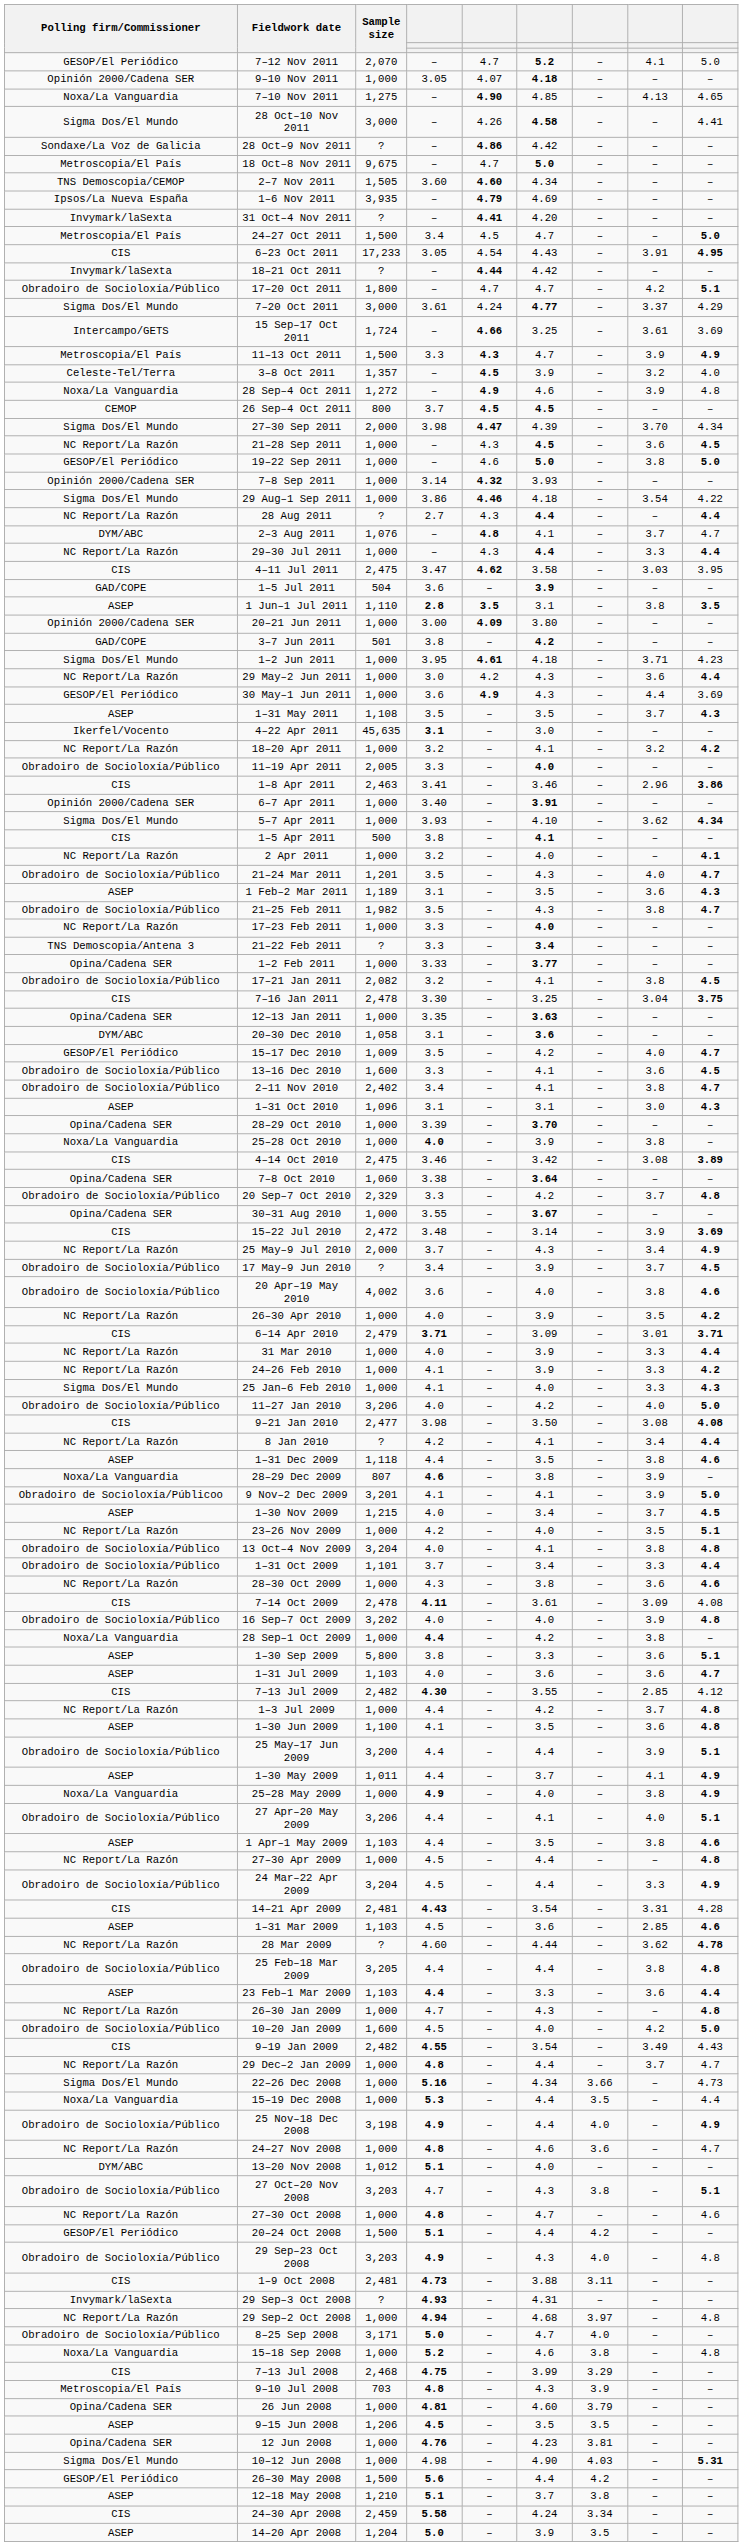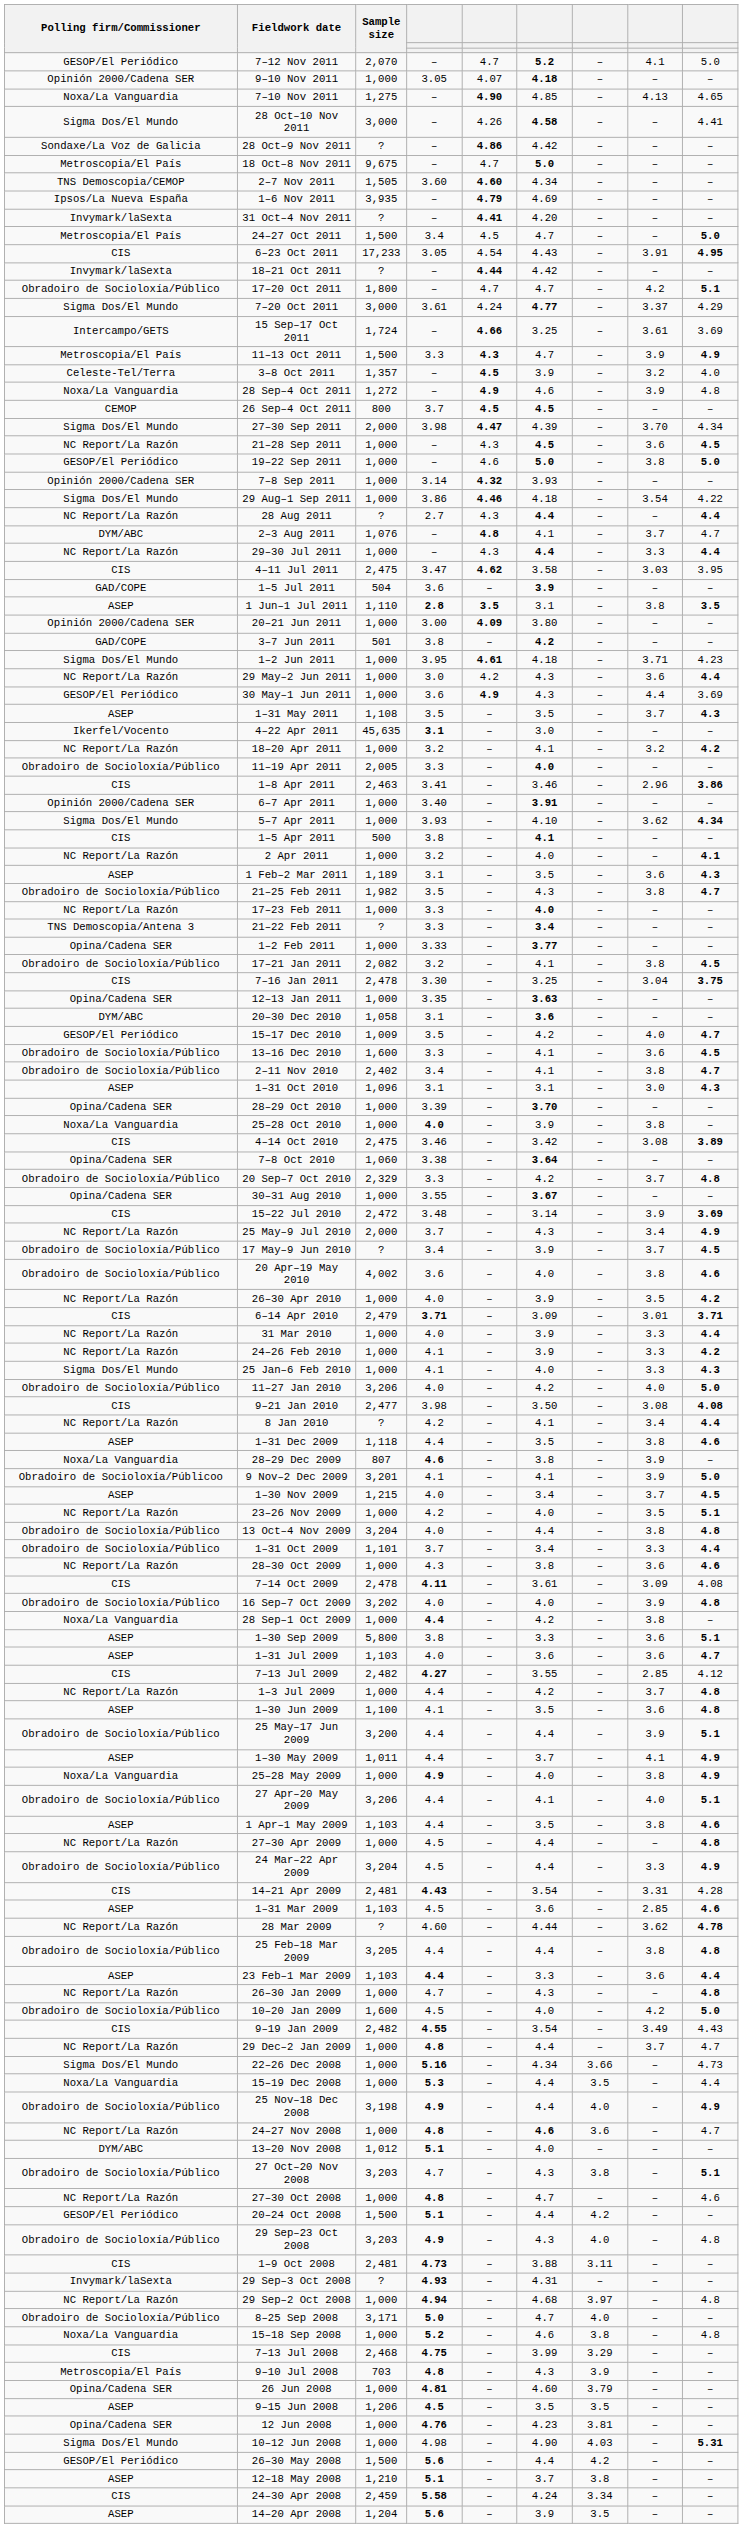- row: (297, 874)
(545, 1549) 4.1 -> (545, 1531) 4.4
(434, 1692) 4.30 -> (434, 1674) 4.27
(545, 2149) normal -> (545, 2131) bold
(434, 2532) 5.0 -> (434, 2514) 5.6
